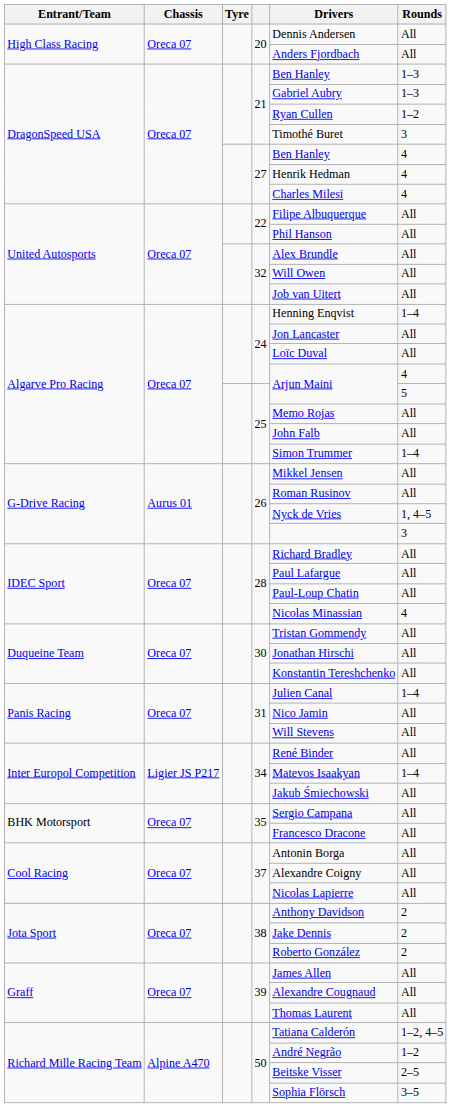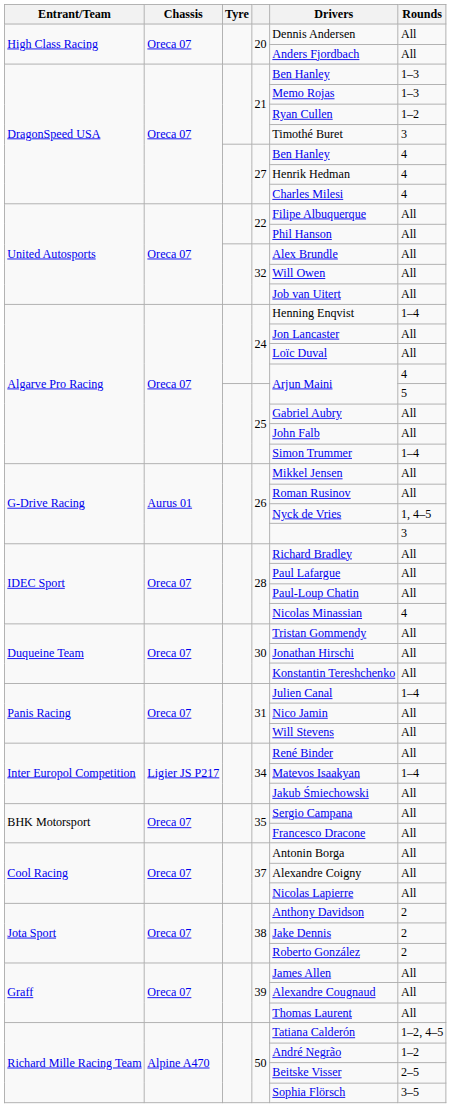(307, 93) Gabriel Aubry -> (303, 93) Memo Rojas
(303, 413) Memo Rojas -> (307, 413) Gabriel Aubry
